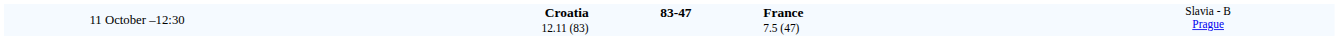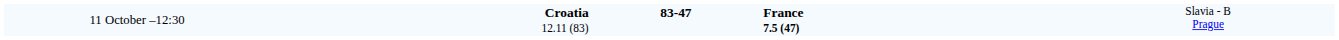(781, 28) normal -> (781, 28) bold
